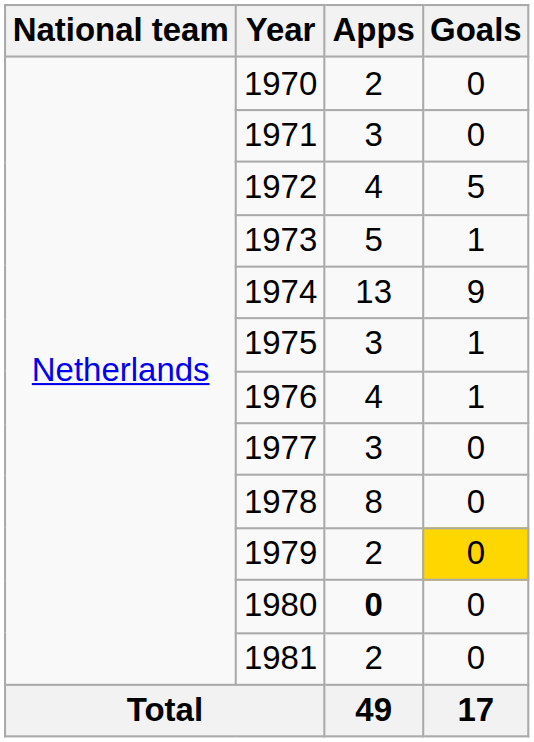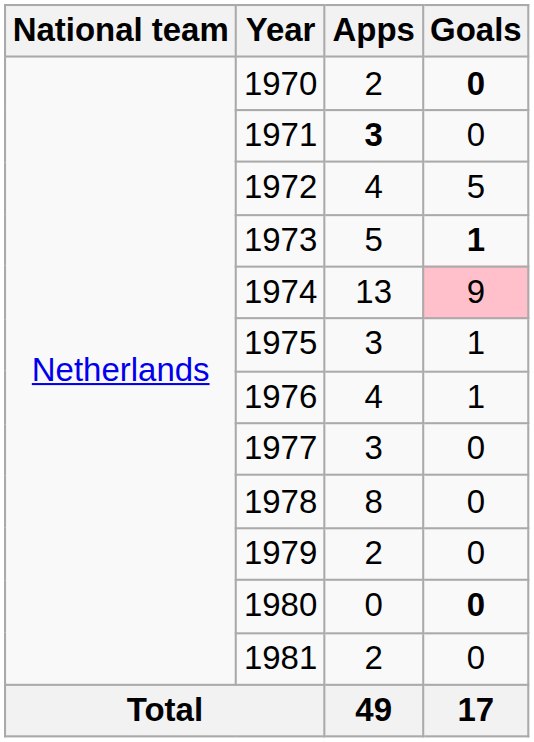(476, 82) normal -> (476, 82) bold
(374, 135) normal -> (374, 135) bold
(476, 239) normal -> (476, 239) bold
(476, 291) no background -> (476, 291) pink background
(476, 553) gold background -> (476, 553) no background
(374, 605) bold -> (374, 605) normal
(476, 605) normal -> (476, 605) bold
